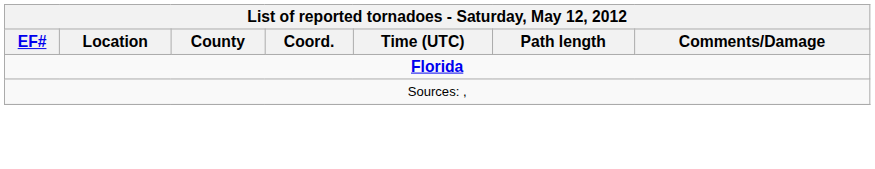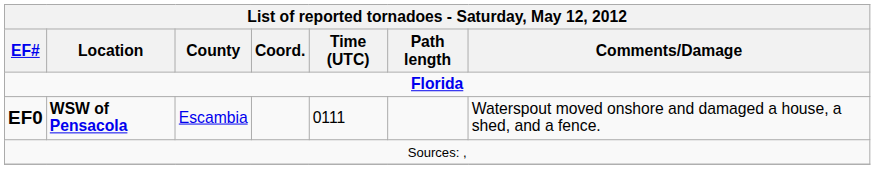+ row: (25, 117)
